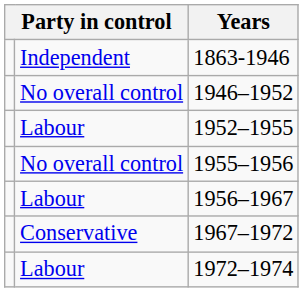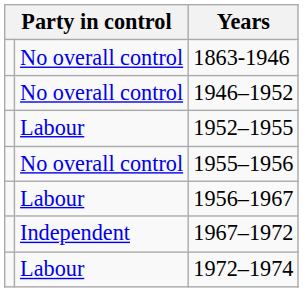(75, 57) Independent -> (102, 57) No overall control
(79, 233) Conservative -> (75, 233) Independent
